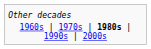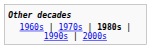(40, 15) normal -> (40, 15) bold
